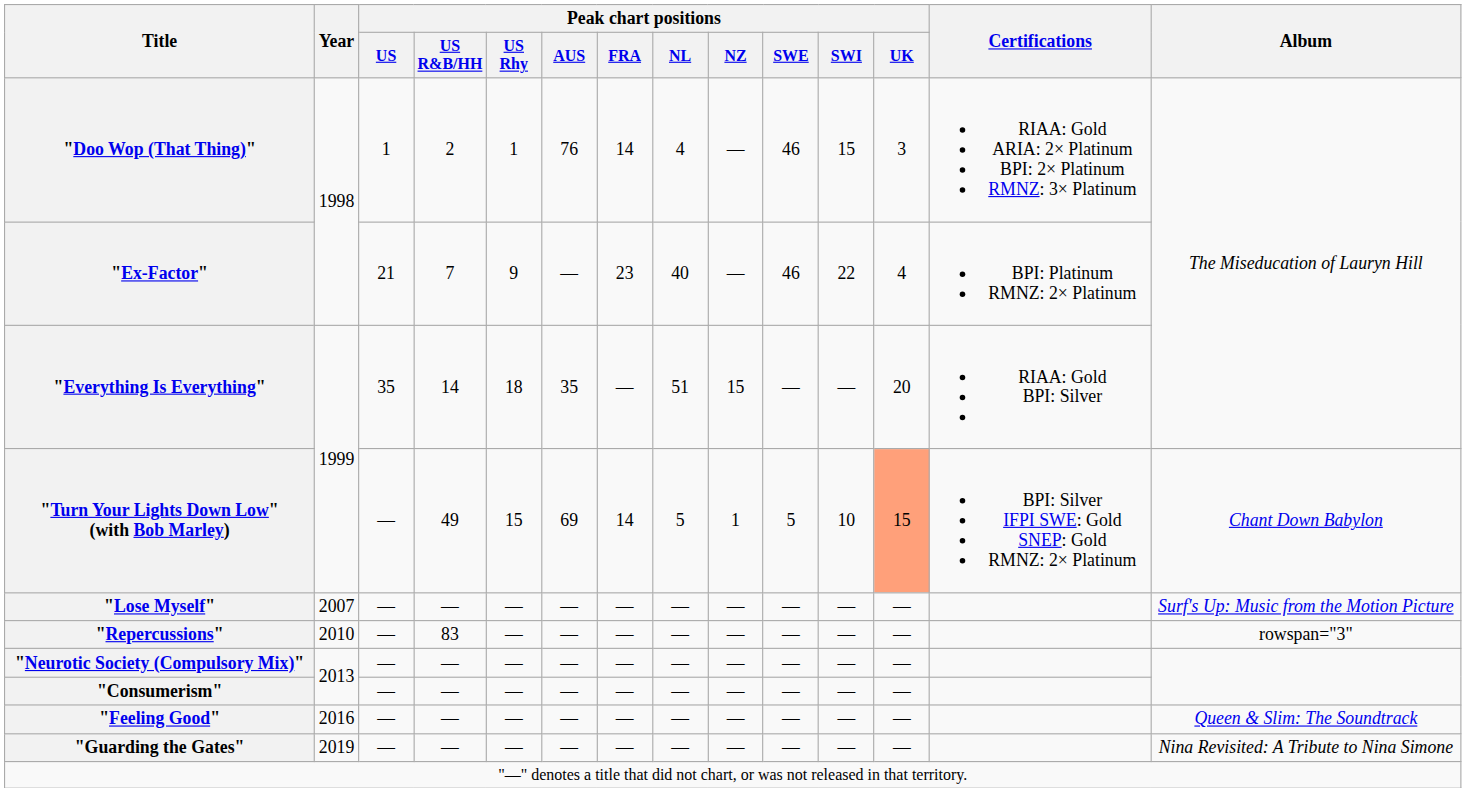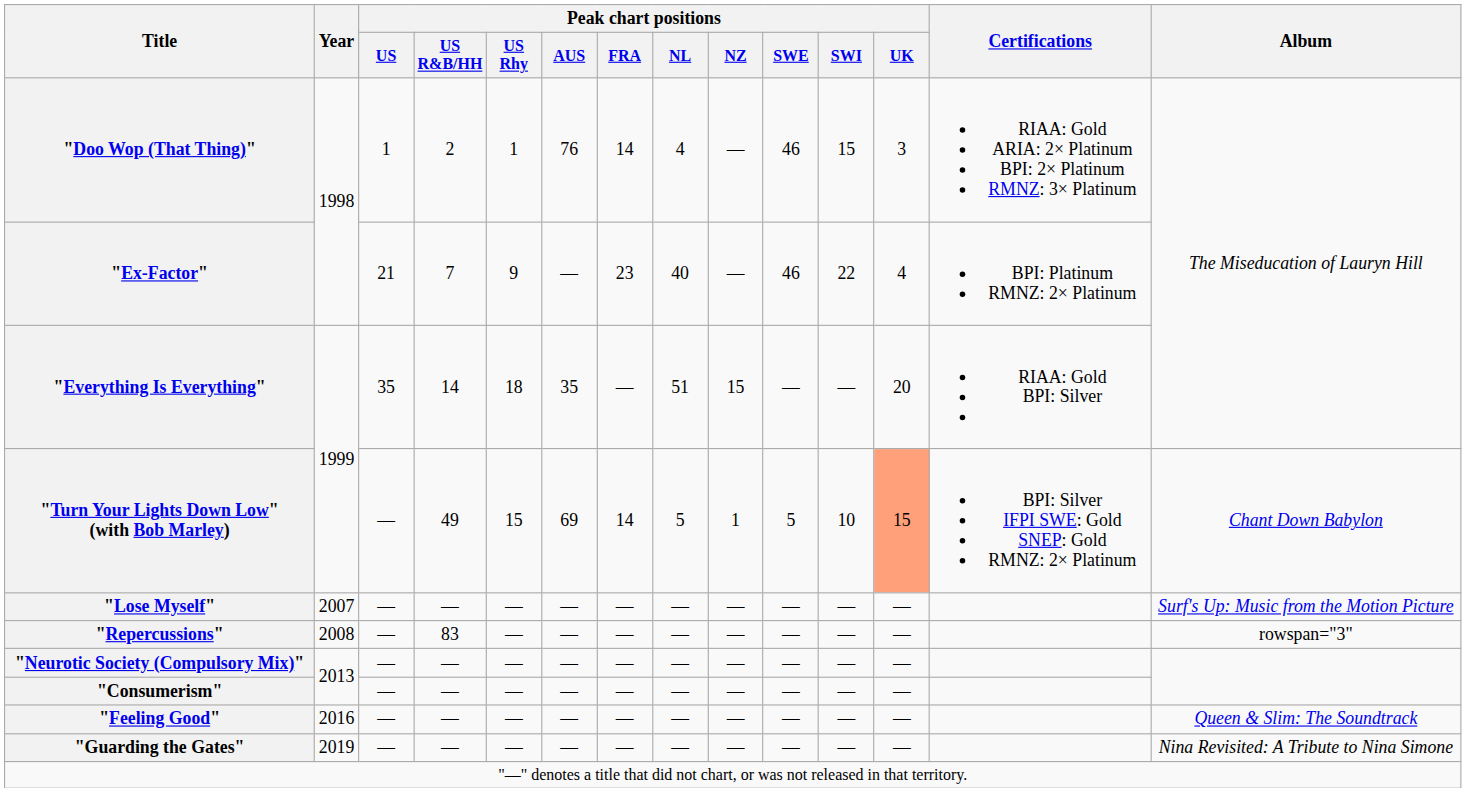(337, 634) 2010 -> (337, 634) 2008
